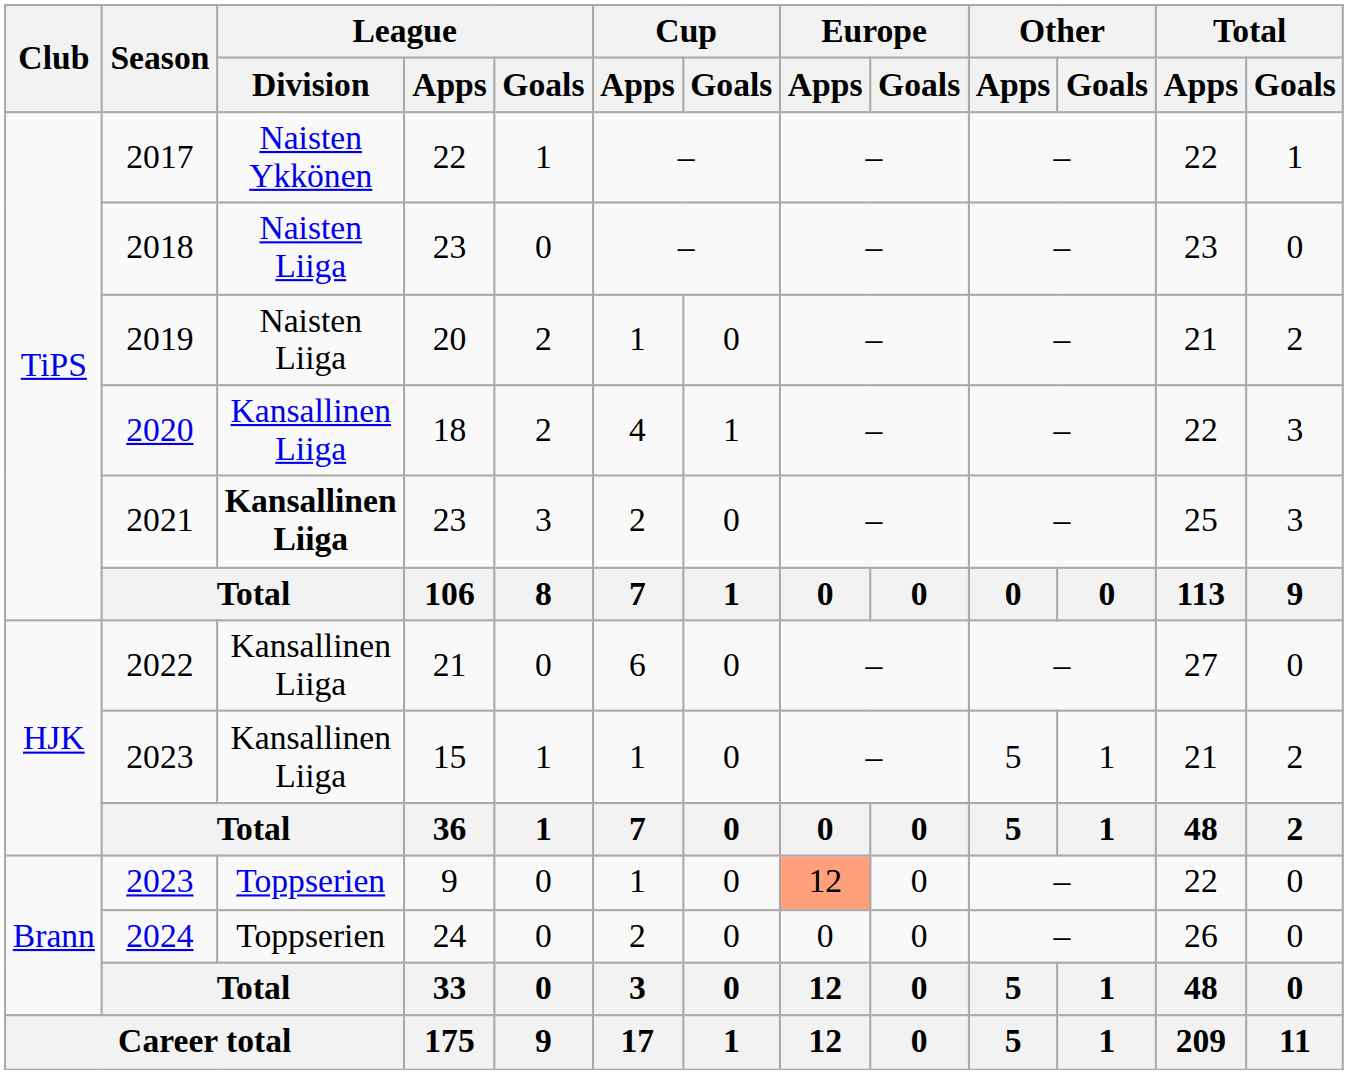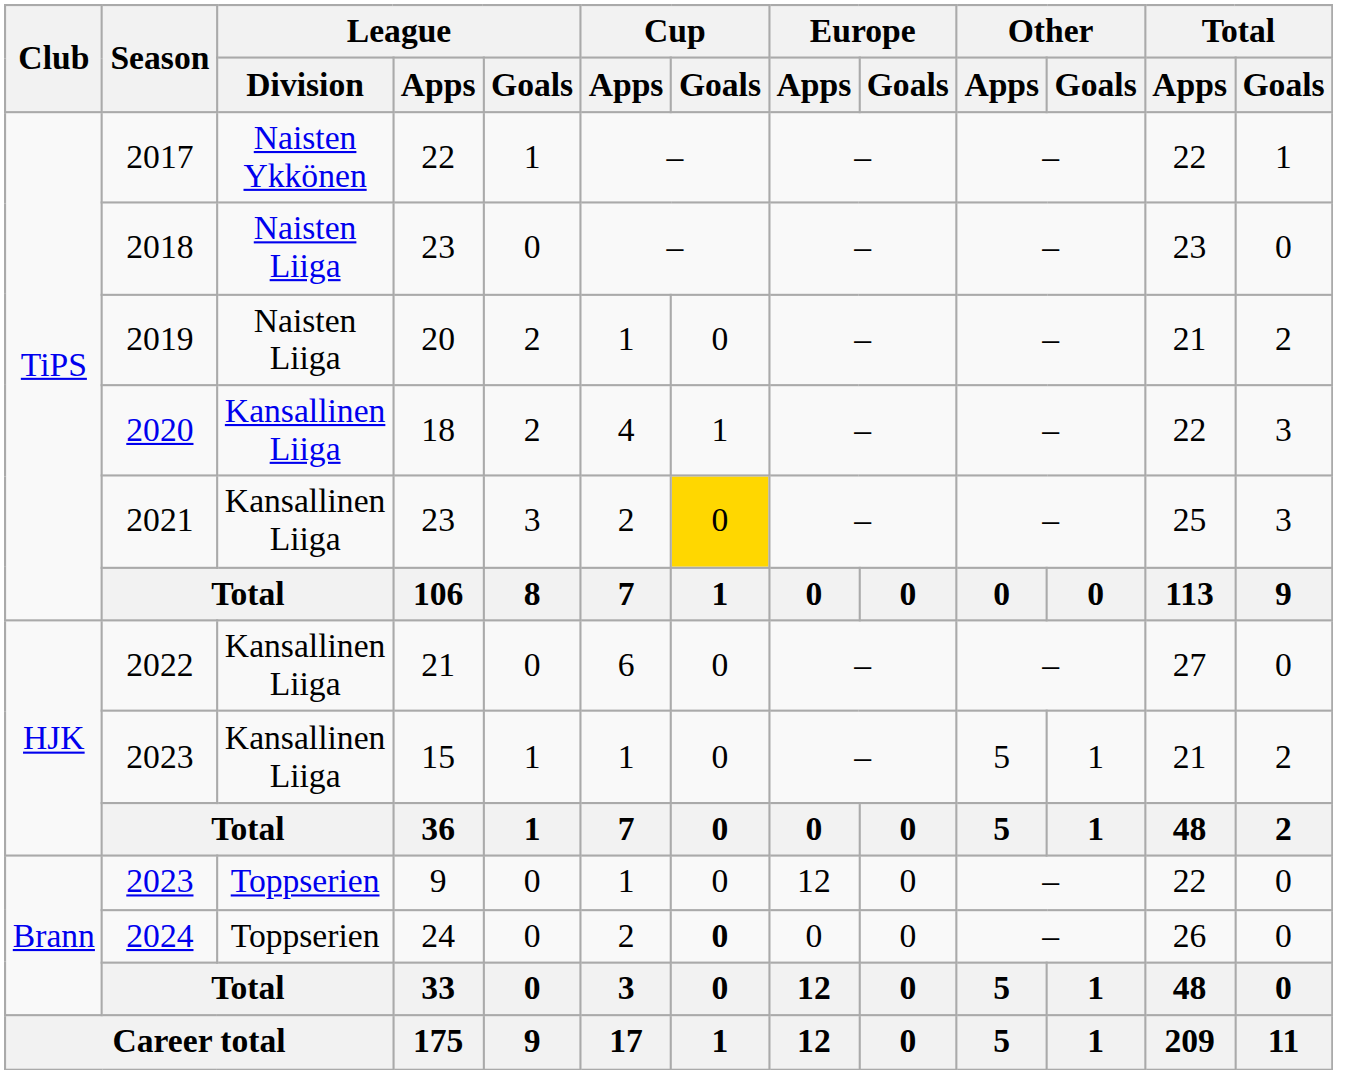(311, 520) bold -> (305, 520) normal
(731, 520) no background -> (720, 520) gold background
(825, 881) lightsalmon background -> (814, 881) no background
(731, 935) normal -> (720, 935) bold
